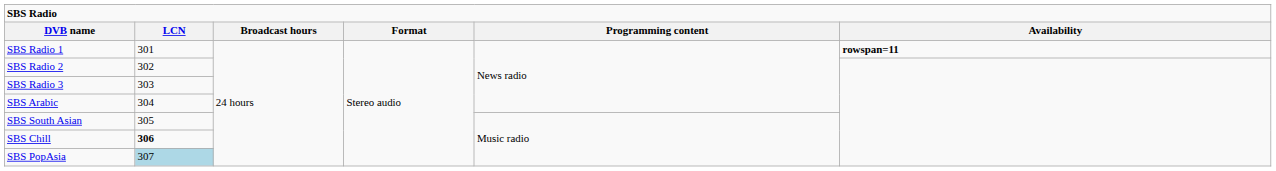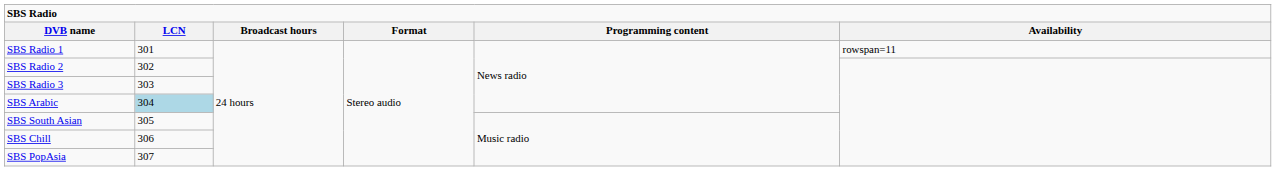(871, 48) bold -> (869, 48) normal
(146, 102) no background -> (146, 102) lightblue background
(146, 138) bold -> (146, 138) normal
(146, 156) lightblue background -> (146, 156) no background
